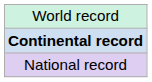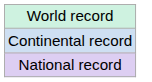(76, 40) bold -> (70, 40) normal
